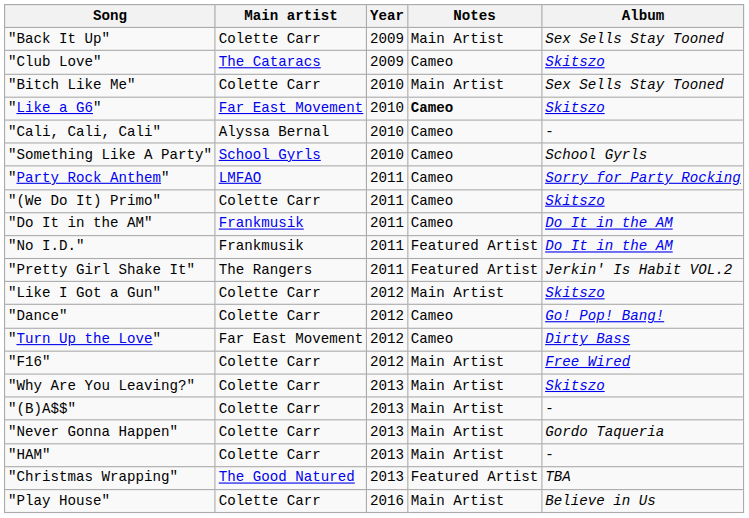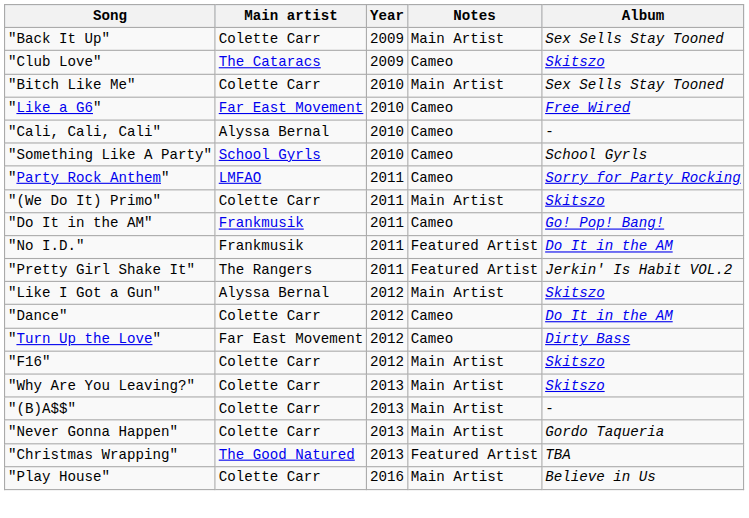(432, 108) bold -> (432, 108) normal
(575, 108) Skitszo -> (588, 108) Free Wired
(432, 201) Cameo -> (458, 201) Main Artist
(609, 224) Do It in the AM -> (605, 224) Go! Pop! Bang!
(270, 293) Colette Carr -> (274, 293) Alyssa Bernal
(605, 316) Go! Pop! Bang! -> (609, 316) Do It in the AM
(588, 363) Free Wired -> (575, 363) Skitszo
- row: (29, 455)
